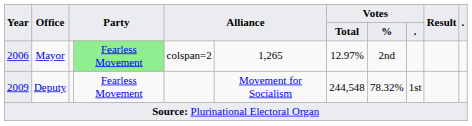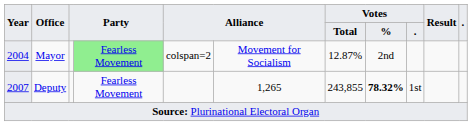(18, 56) 2006 -> (18, 56) 2004
(270, 56) 1,265 -> (269, 56) Movement for Socialism
(347, 56) 12.97% -> (345, 56) 12.87%
(18, 87) 2009 -> (18, 87) 2007
(270, 87) Movement for Socialism -> (269, 87) 1,265
(347, 87) 244,548 -> (345, 87) 243,855
(387, 87) normal -> (386, 87) bold
